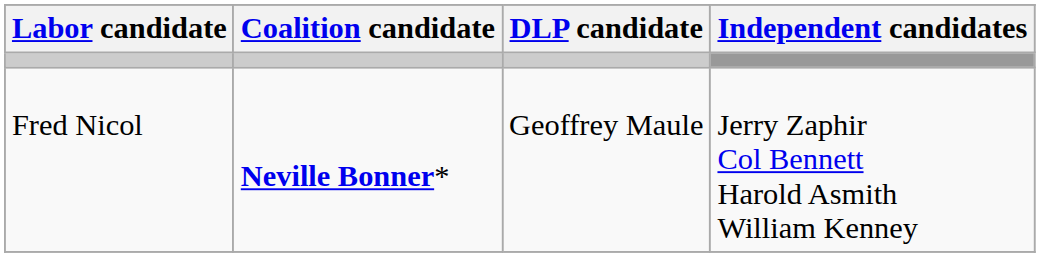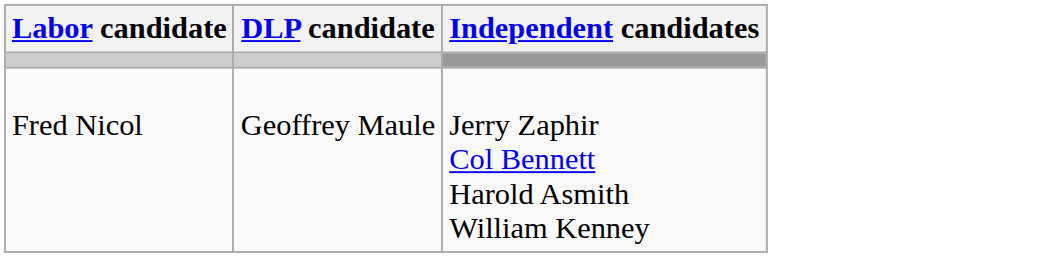- column: (368, 28)
